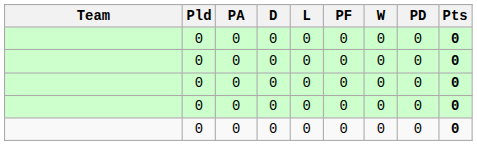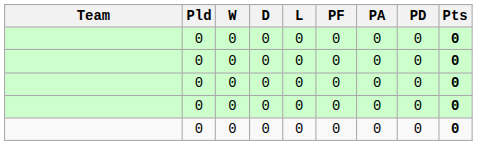columns swapped: (381, 16) <-> (236, 16)
